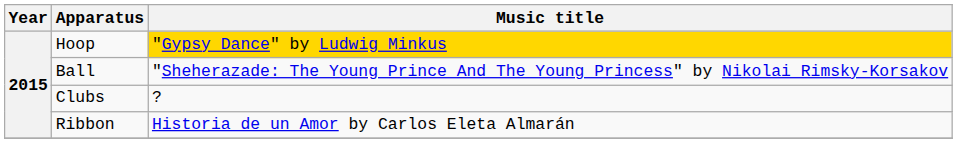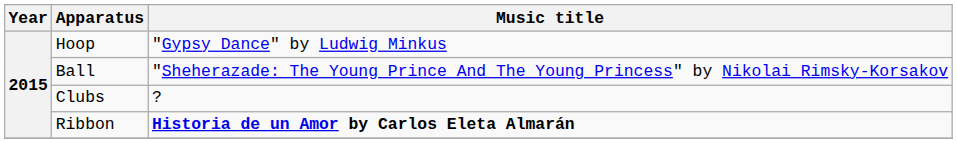(299, 45) gold background -> (299, 45) no background
(363, 125) normal -> (363, 125) bold
